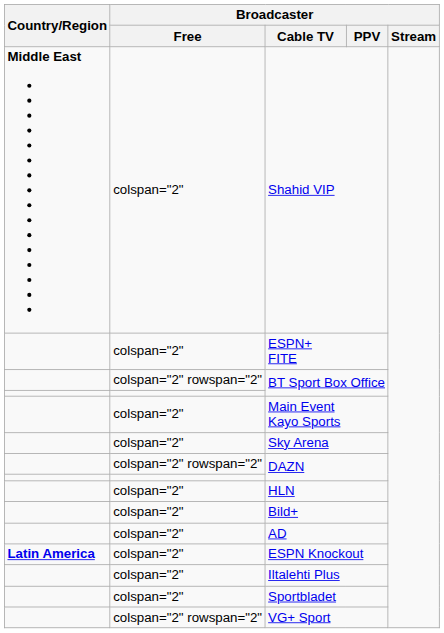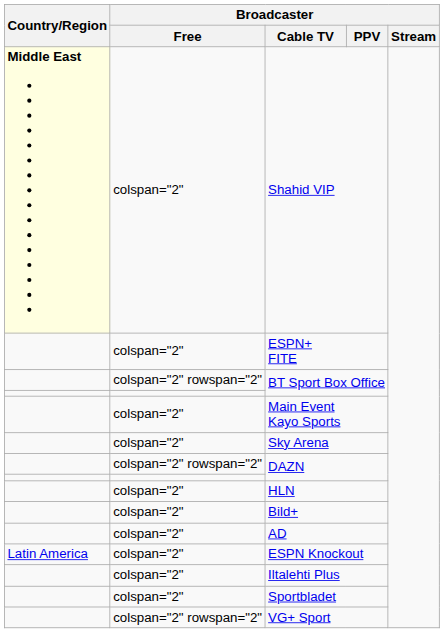(57, 183) no background -> (57, 183) lightyellow background
(51, 554) bold -> (48, 554) normal
